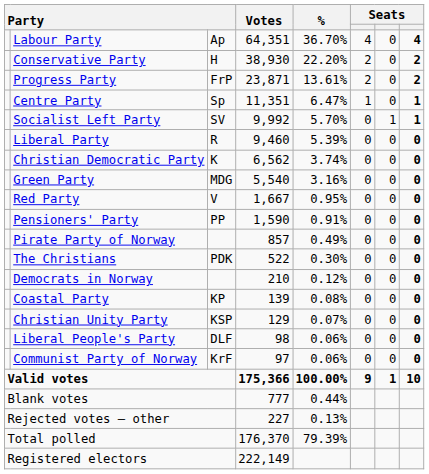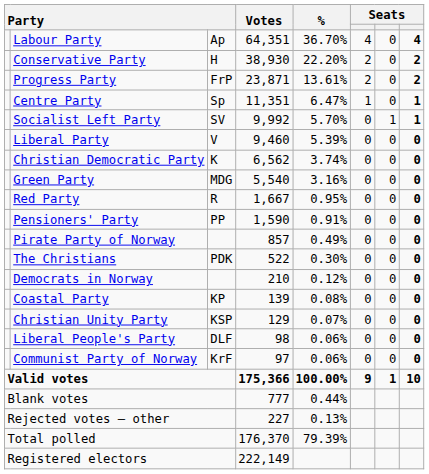(214, 140) R -> (214, 140) V
(214, 199) V -> (214, 199) R
